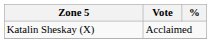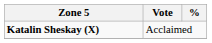(51, 30) normal -> (53, 30) bold
